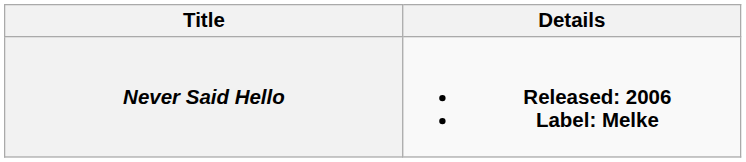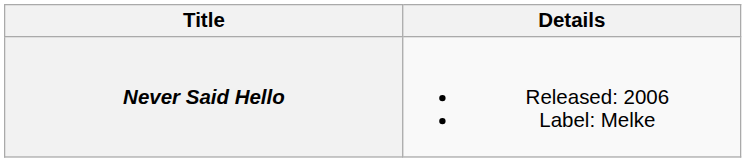(572, 108) bold -> (572, 108) normal
